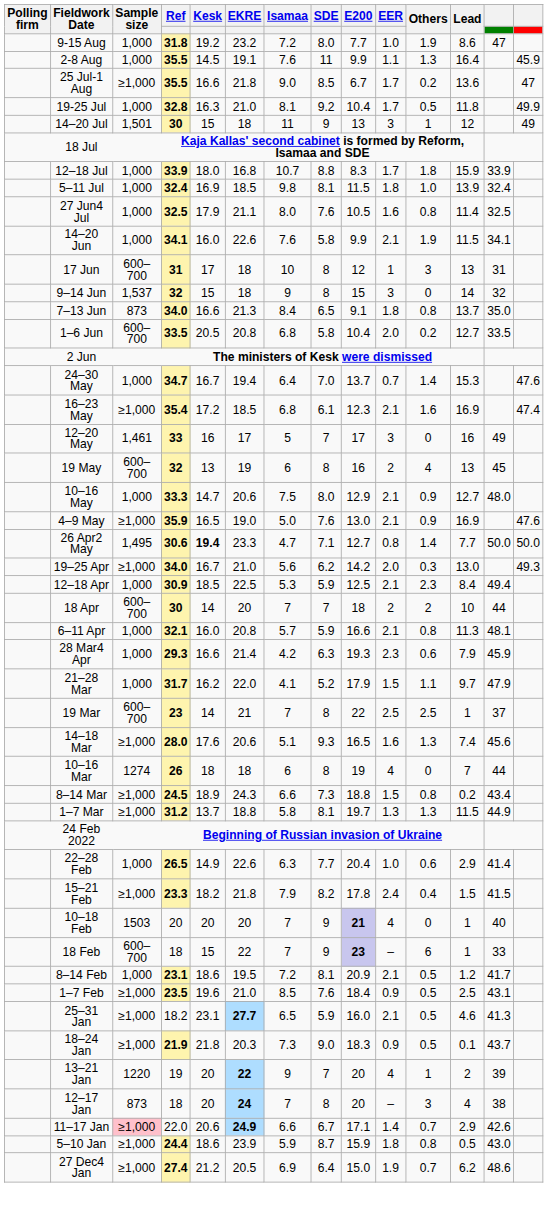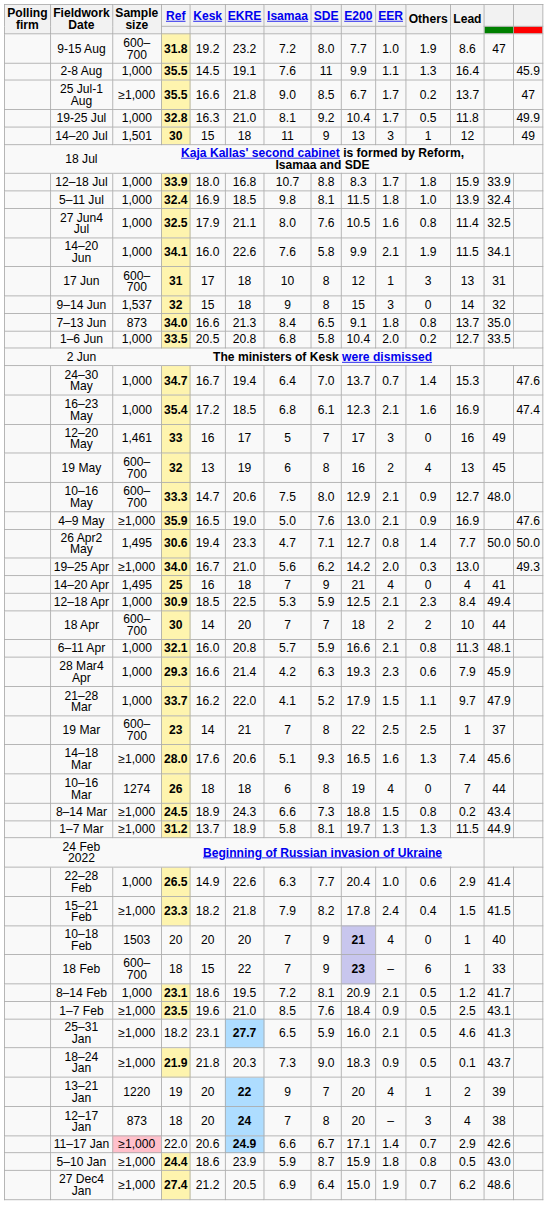(137, 43) 1,000 -> (137, 49) 600–700
(467, 83) 13.6 -> (467, 95) 13.7
(137, 334) 600–700 -> (137, 340) 1,000
(137, 410) ≥1,000 -> (137, 410) 1,000
(137, 497) 1,000 -> (137, 497) 600–700
(208, 544) bold -> (208, 544) normal
+ row: (81, 585)
(176, 684) 31.7 -> (176, 701) 33.7
(245, 812) 18.8 -> (245, 830) 18.9
